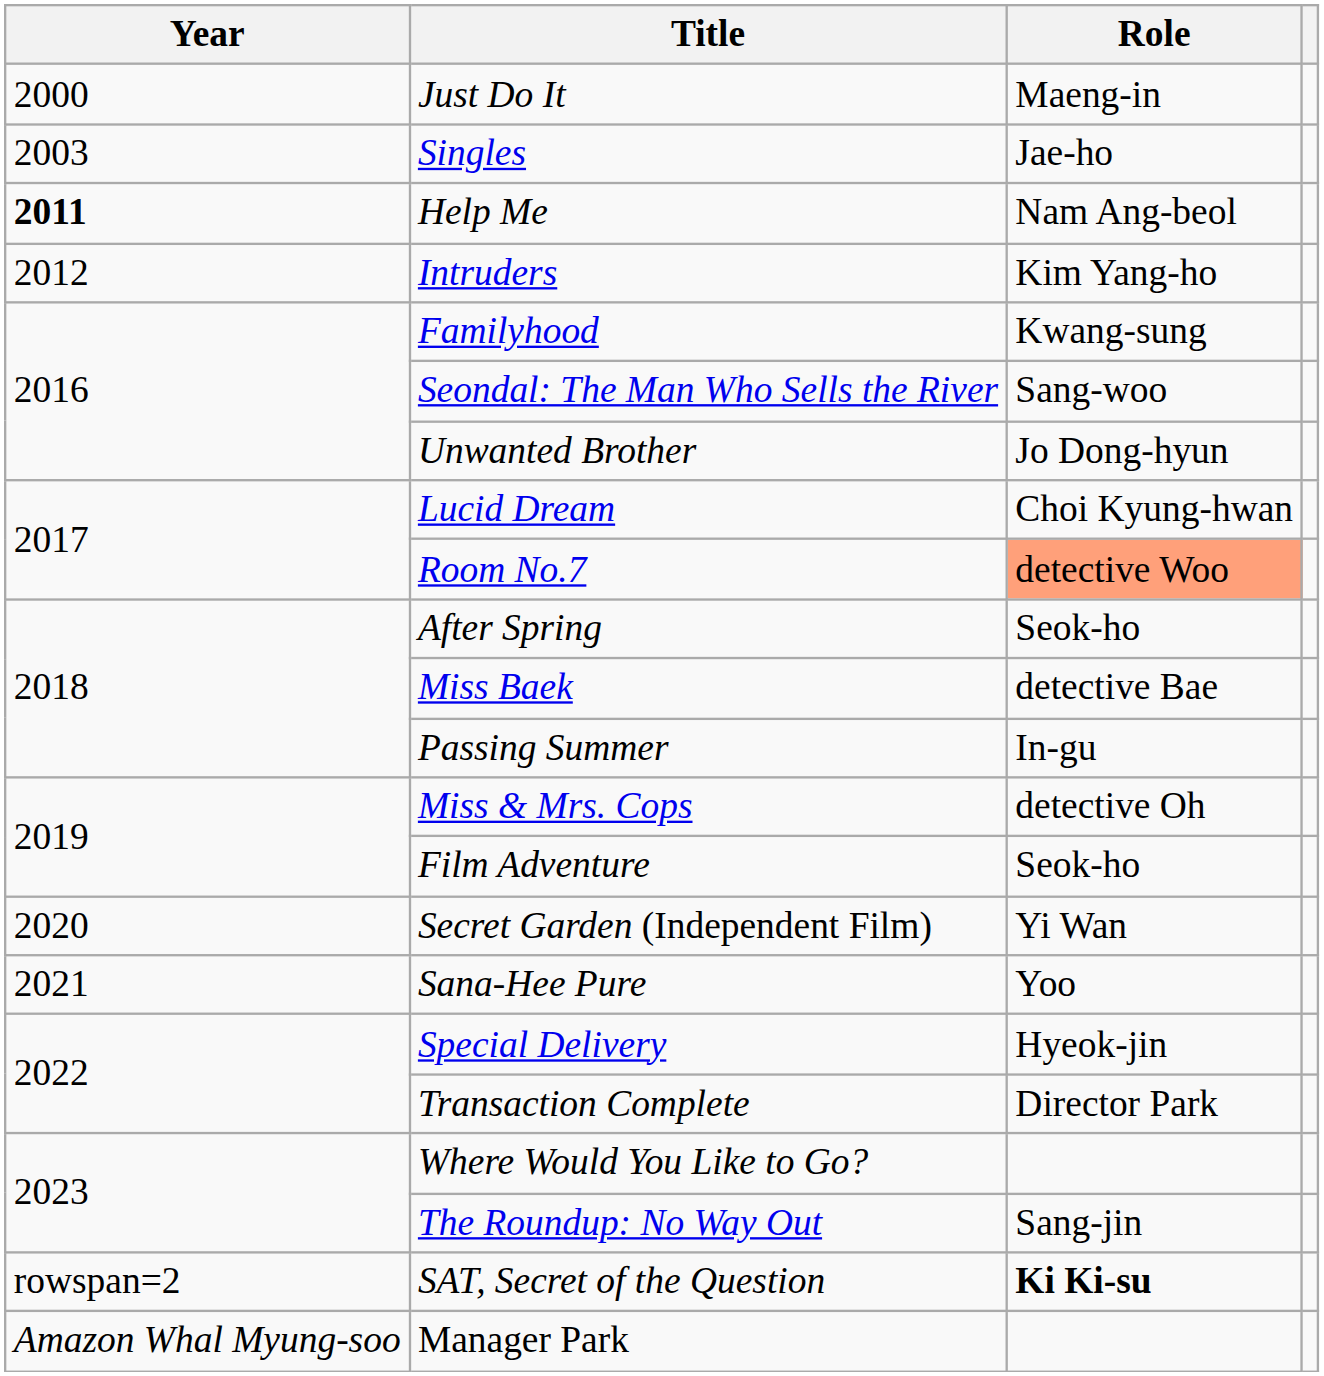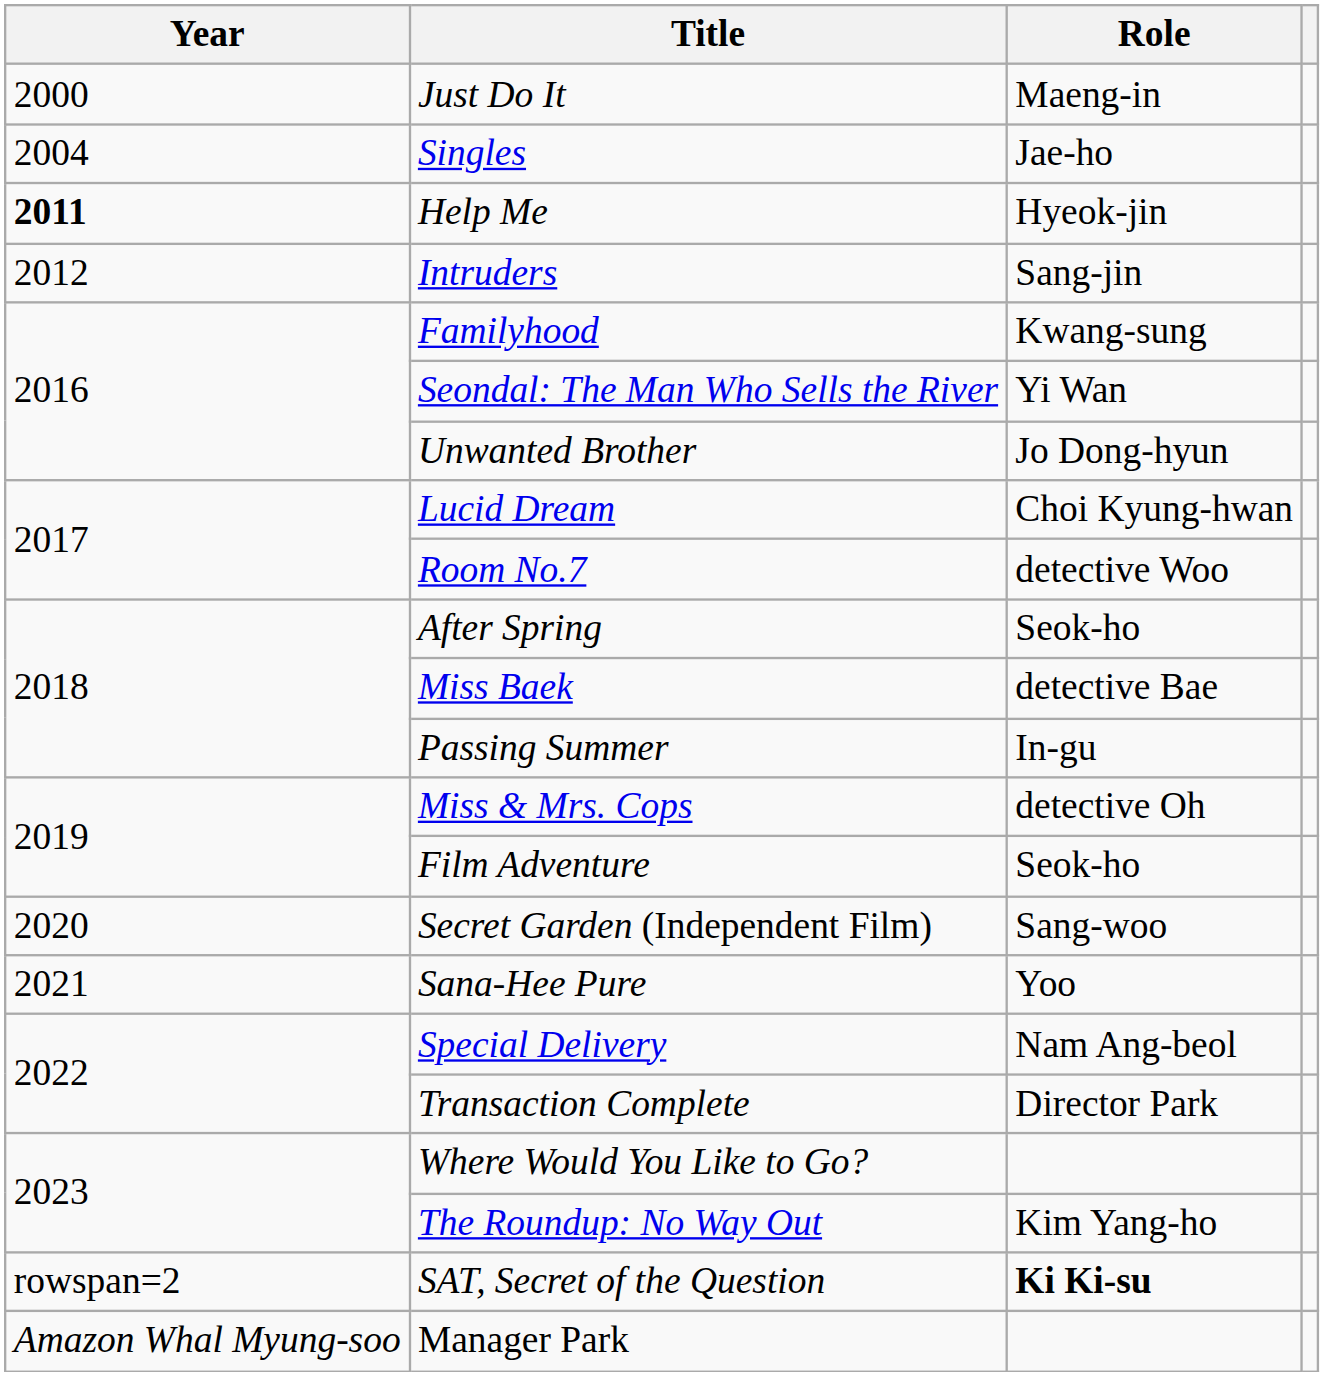(51, 152) 2003 -> (51, 152) 2004
(1126, 212) Nam Ang-beol -> (1091, 212) Hyeok-jin
(1116, 271) Kim Yang-ho -> (1079, 271) Sang-jin
(1091, 390) Sang-woo -> (1071, 390) Yi Wan
(1122, 568) lightsalmon background -> (1122, 568) no background
(1071, 924) Yi Wan -> (1091, 924) Sang-woo
(1091, 1043) Hyeok-jin -> (1126, 1043) Nam Ang-beol
(1079, 1221) Sang-jin -> (1116, 1221) Kim Yang-ho
